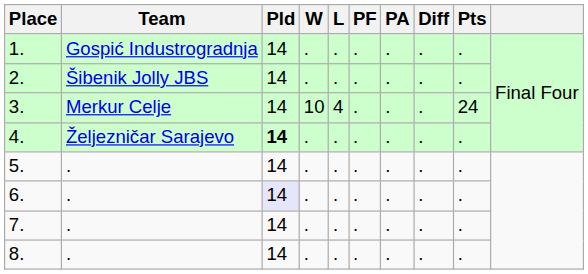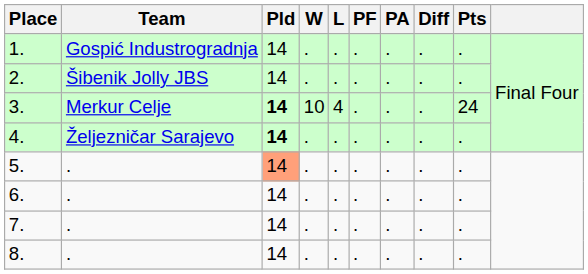(277, 107) normal -> (277, 107) bold
(277, 166) no background -> (277, 166) lightsalmon background
(277, 195) lavender background -> (277, 195) no background
